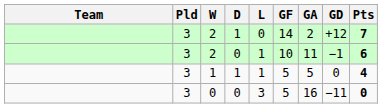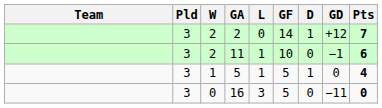columns swapped: (237, 14) <-> (310, 14)
